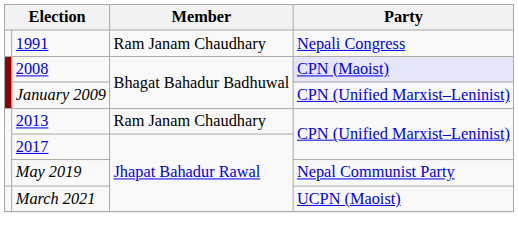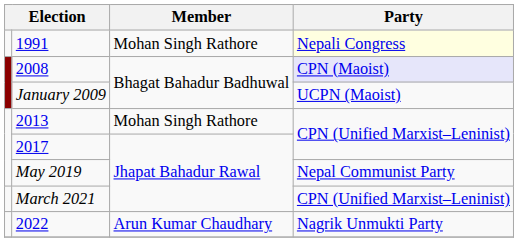(190, 43) Ram Janam Chaudhary -> (186, 43) Mohan Singh Rathore
(351, 43) no background -> (351, 43) lightyellow background
(403, 95) CPN (Unified Marxist–Leninist) -> (349, 95) UCPN (Maoist)
(190, 120) Ram Janam Chaudhary -> (186, 120) Mohan Singh Rathore
(349, 198) UCPN (Maoist) -> (403, 198) CPN (Unified Marxist–Leninist)
+ row: (32, 224)
